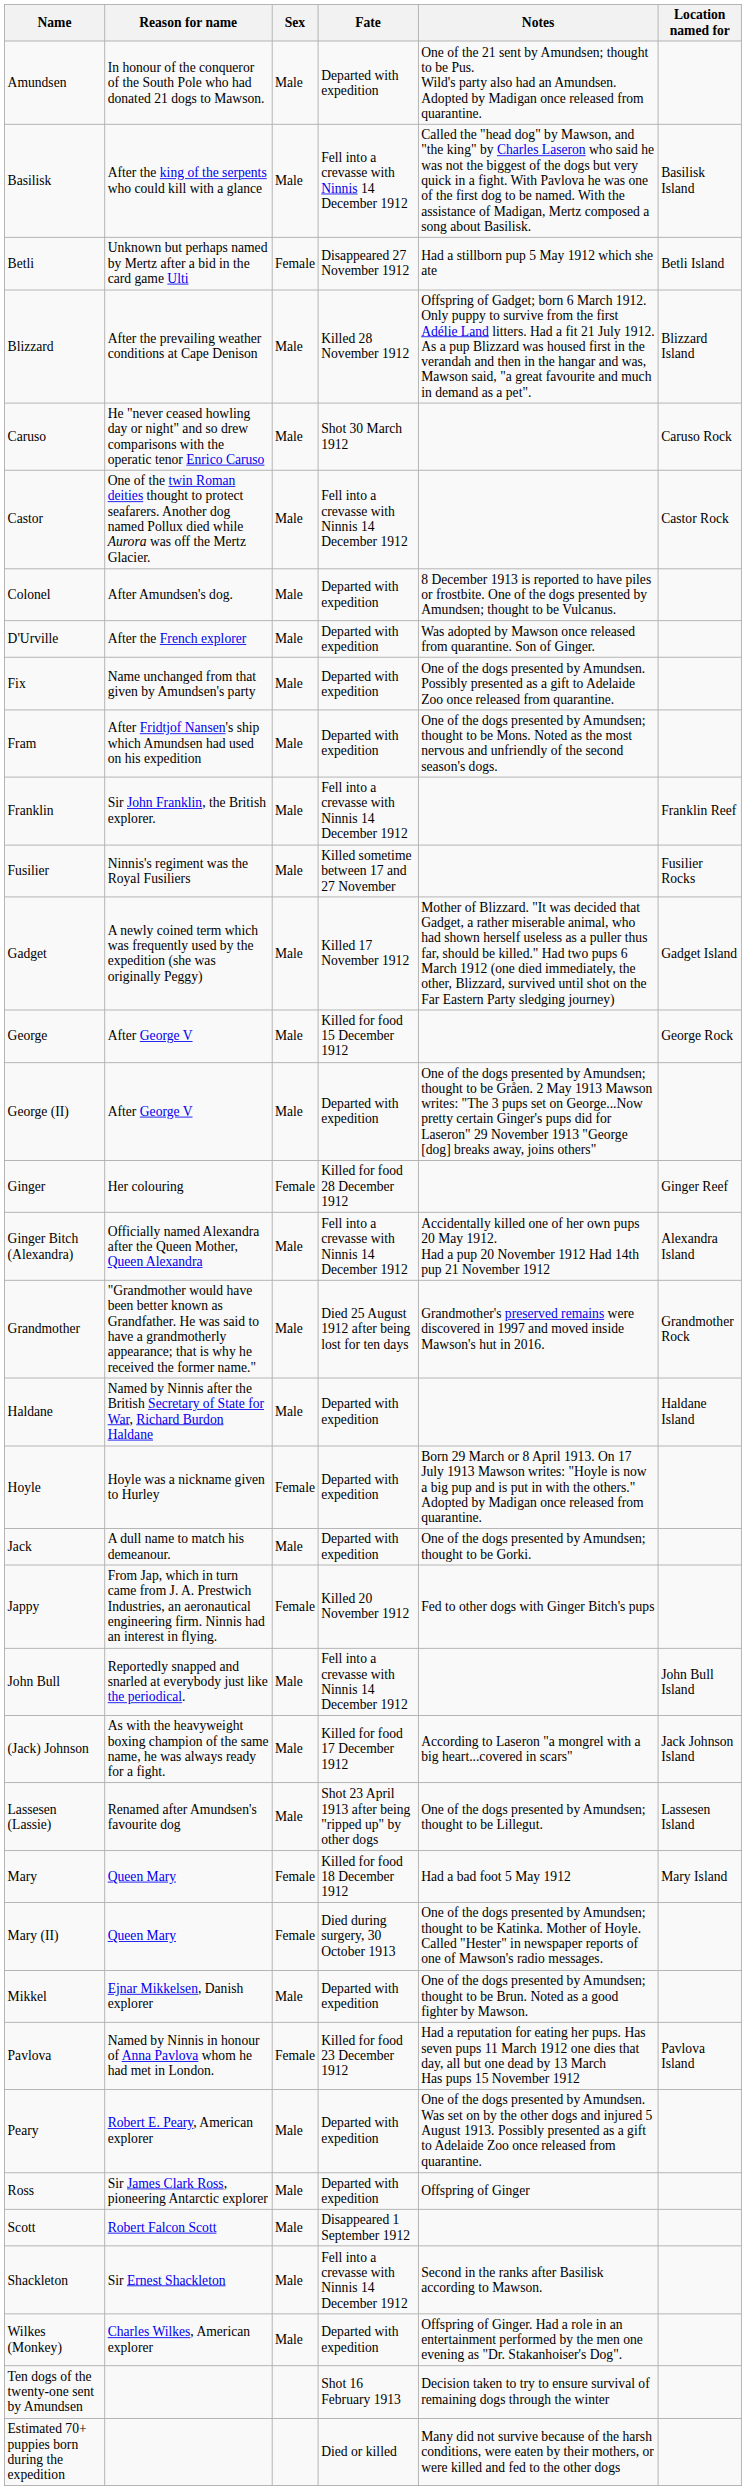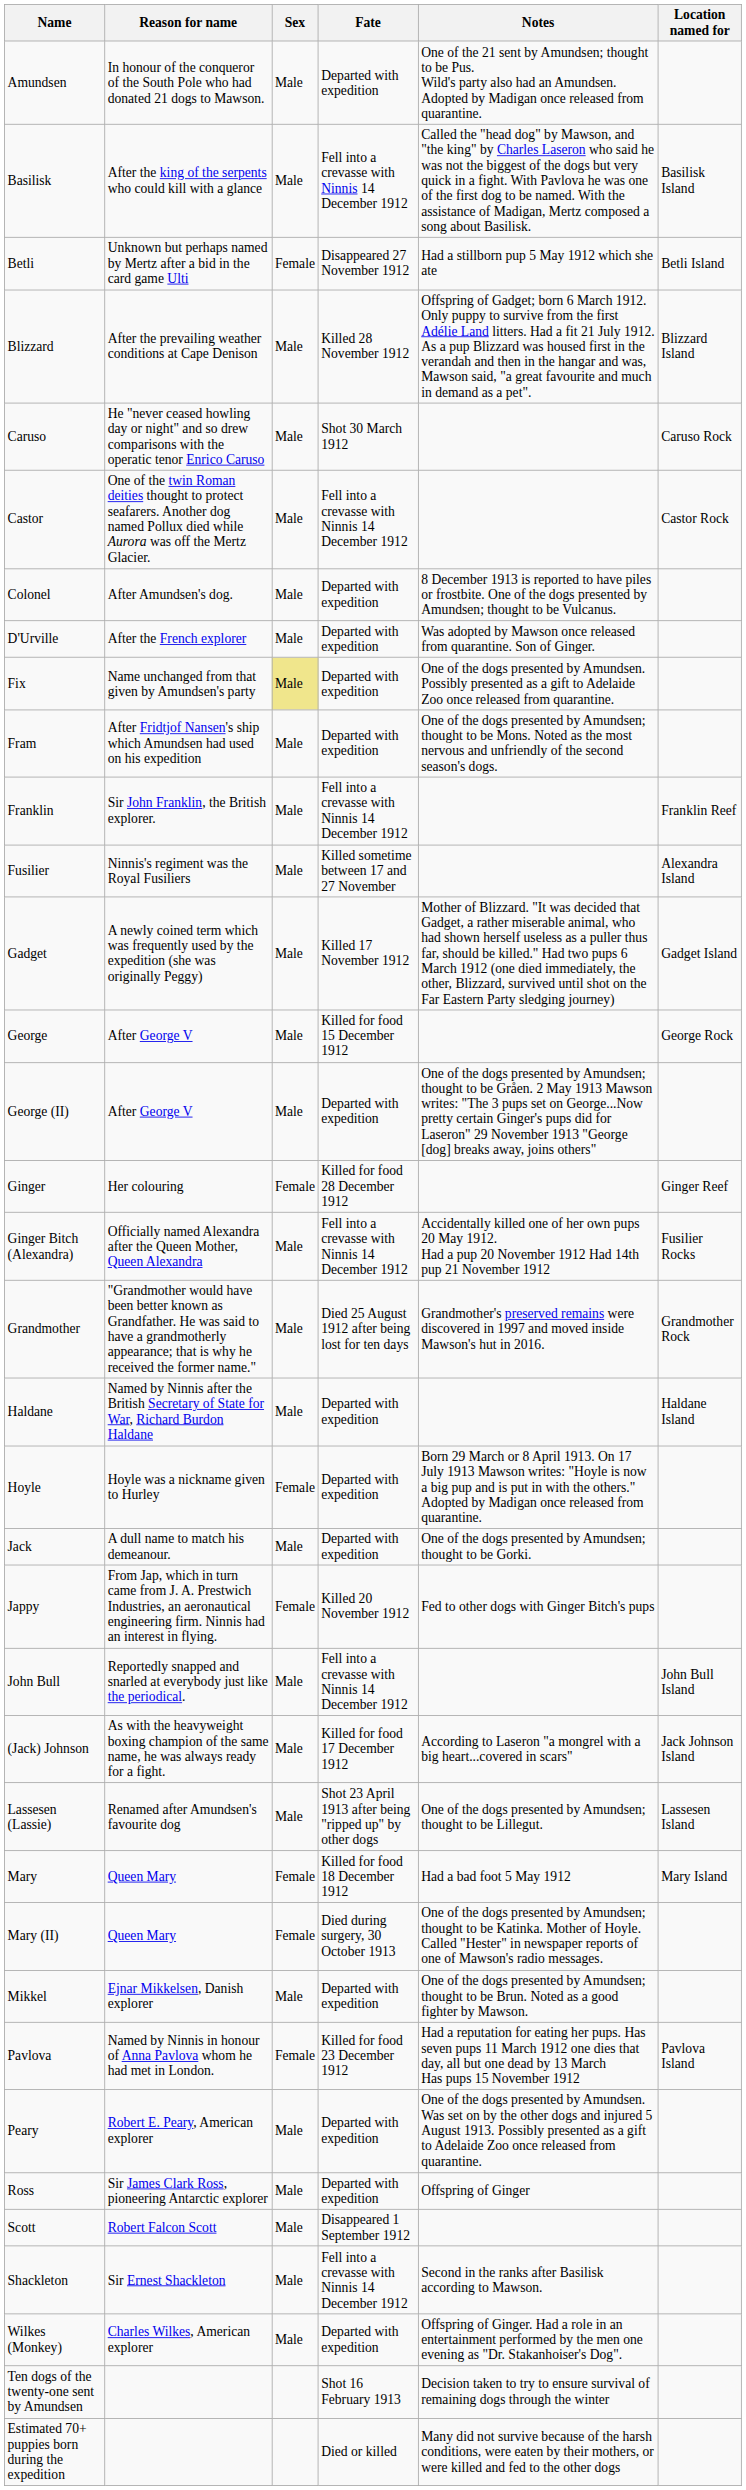(289, 683) no background -> (289, 683) khaki background
(682, 870) Fusilier Rocks -> (690, 870) Alexandra Island
(690, 1246) Alexandra Island -> (682, 1246) Fusilier Rocks
